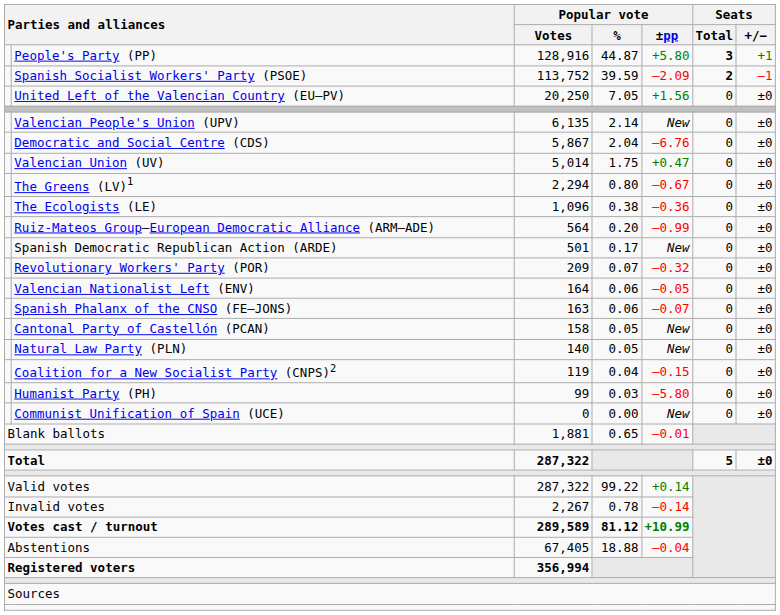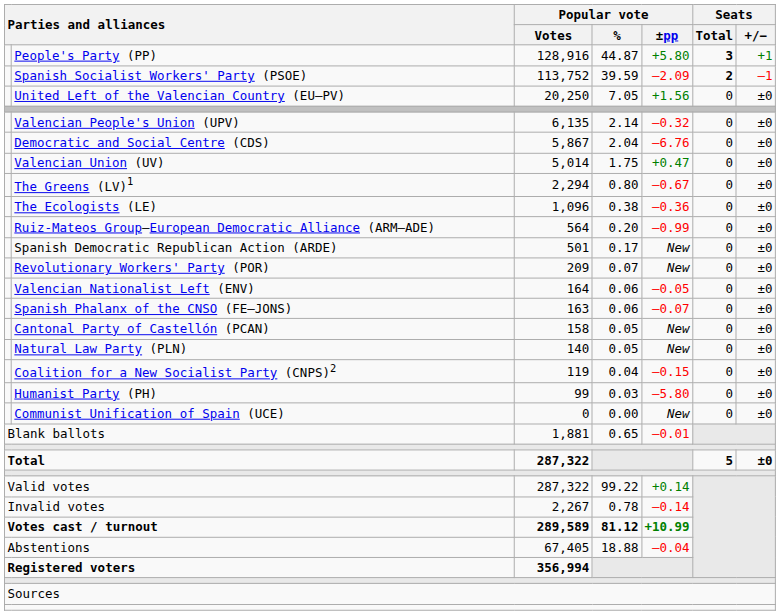(678, 122) New -> (671, 122) –0.32
(671, 268) –0.32 -> (678, 268) New
